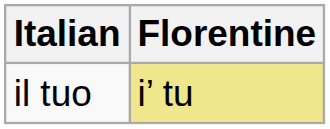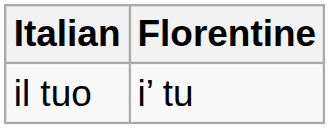(166, 92) khaki background -> (166, 92) no background
